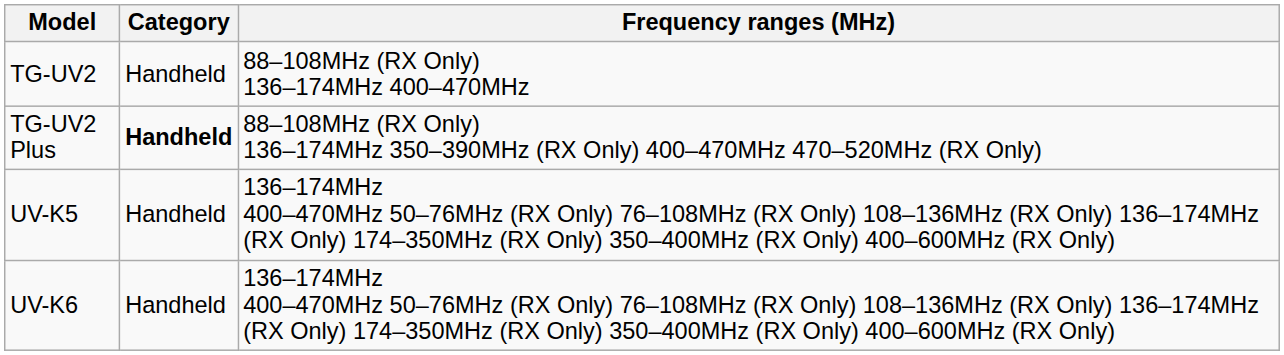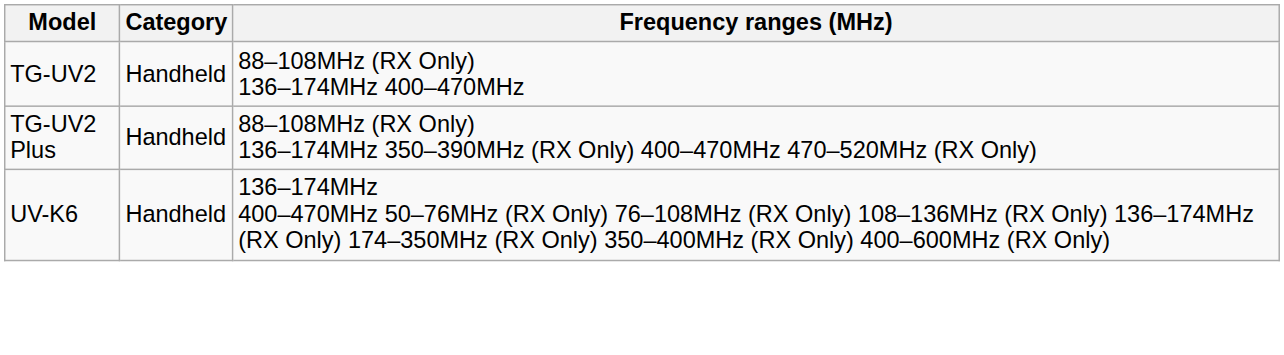(179, 137) bold -> (176, 137) normal
- row: (44, 214)
